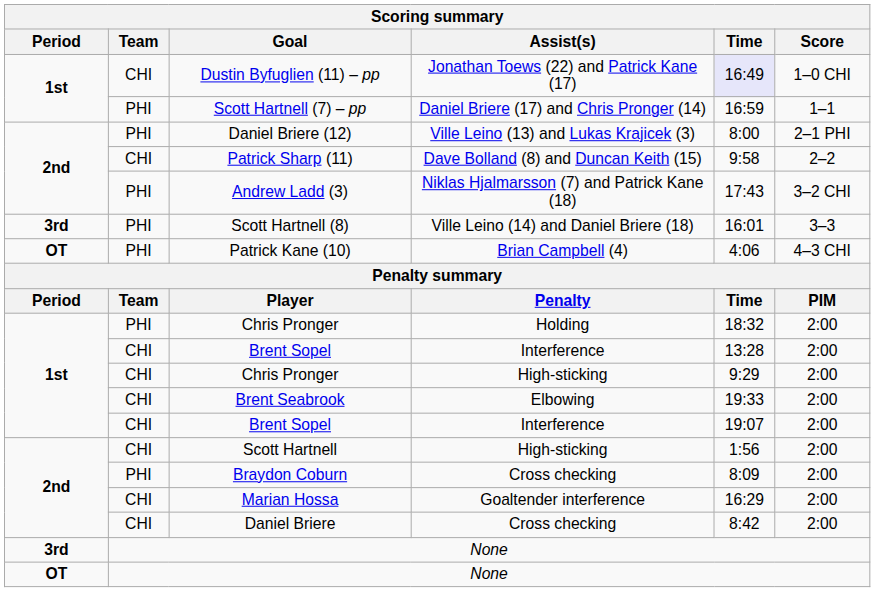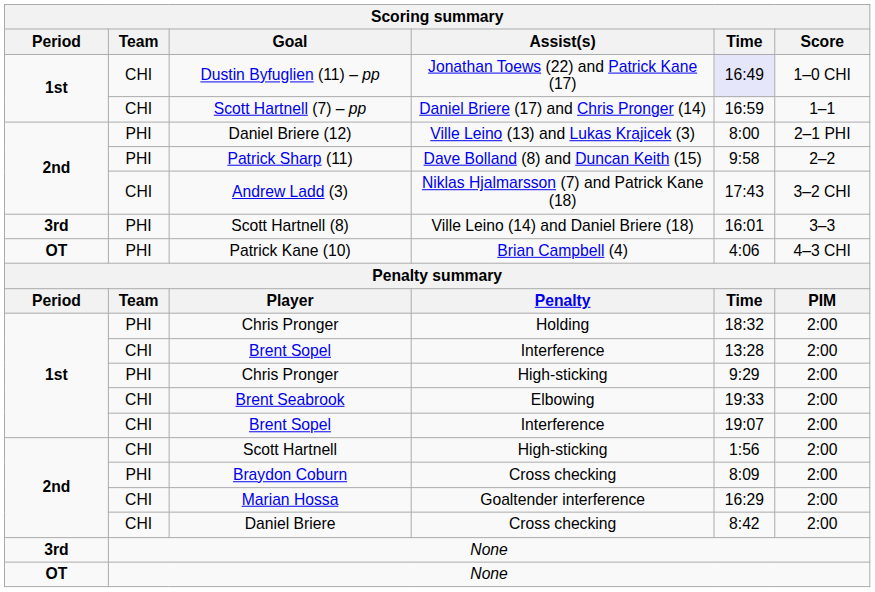(139, 109) PHI -> (139, 109) CHI
(139, 158) CHI -> (139, 158) PHI
(139, 192) PHI -> (139, 192) CHI
(139, 375) CHI -> (139, 375) PHI
